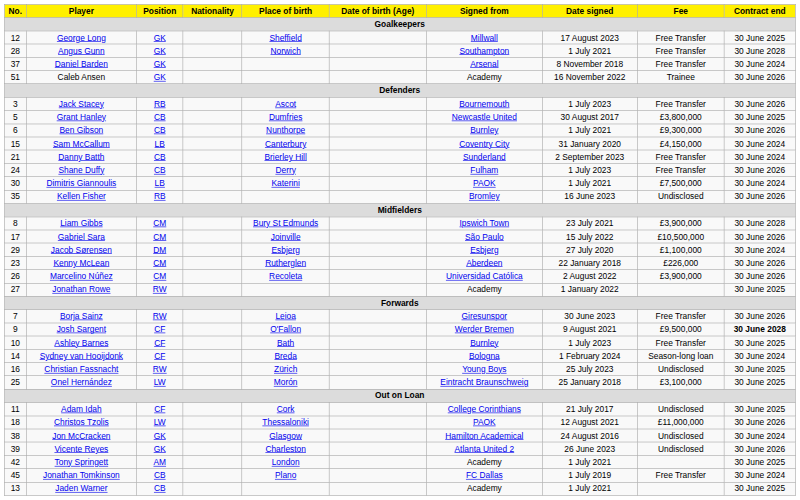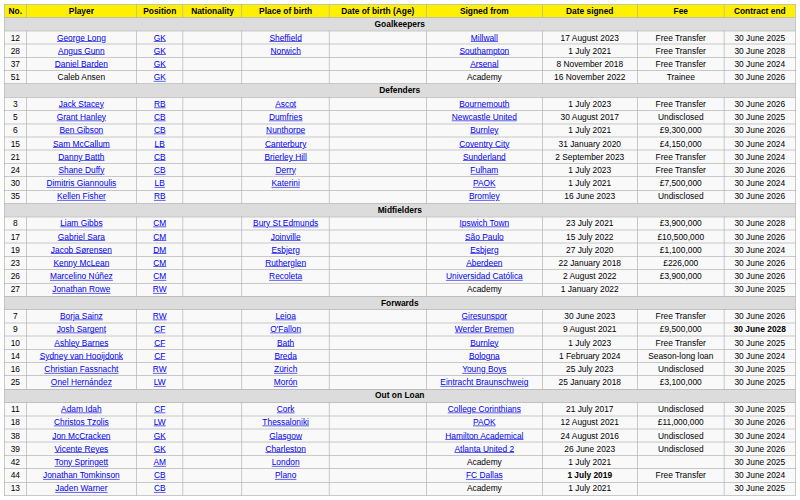(681, 117) £3,800,000 -> (681, 117) Undisclosed
(15, 249) 29 -> (15, 249) 19
(15, 475) 45 -> (15, 475) 44
(590, 475) normal -> (590, 475) bold
